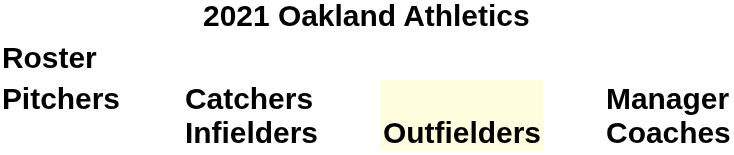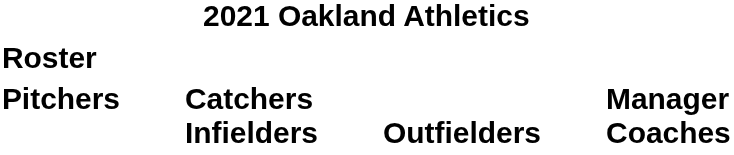(462, 132) lightyellow background -> (462, 132) no background
